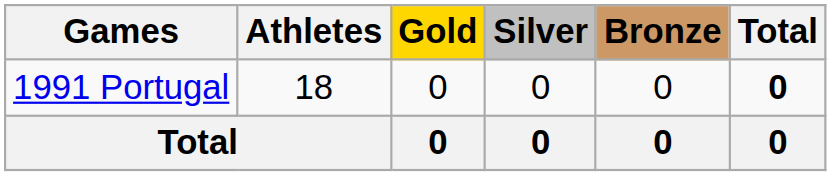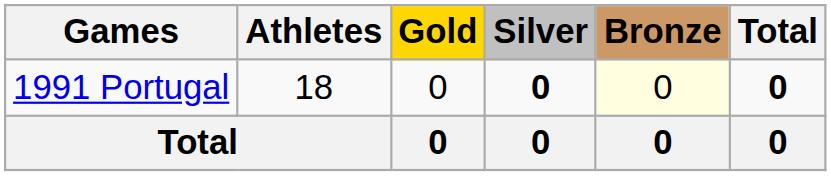(541, 87) normal -> (541, 87) bold
(663, 87) no background -> (663, 87) lightyellow background
